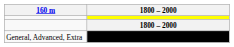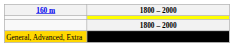(44, 37) no background -> (44, 37) gold background
